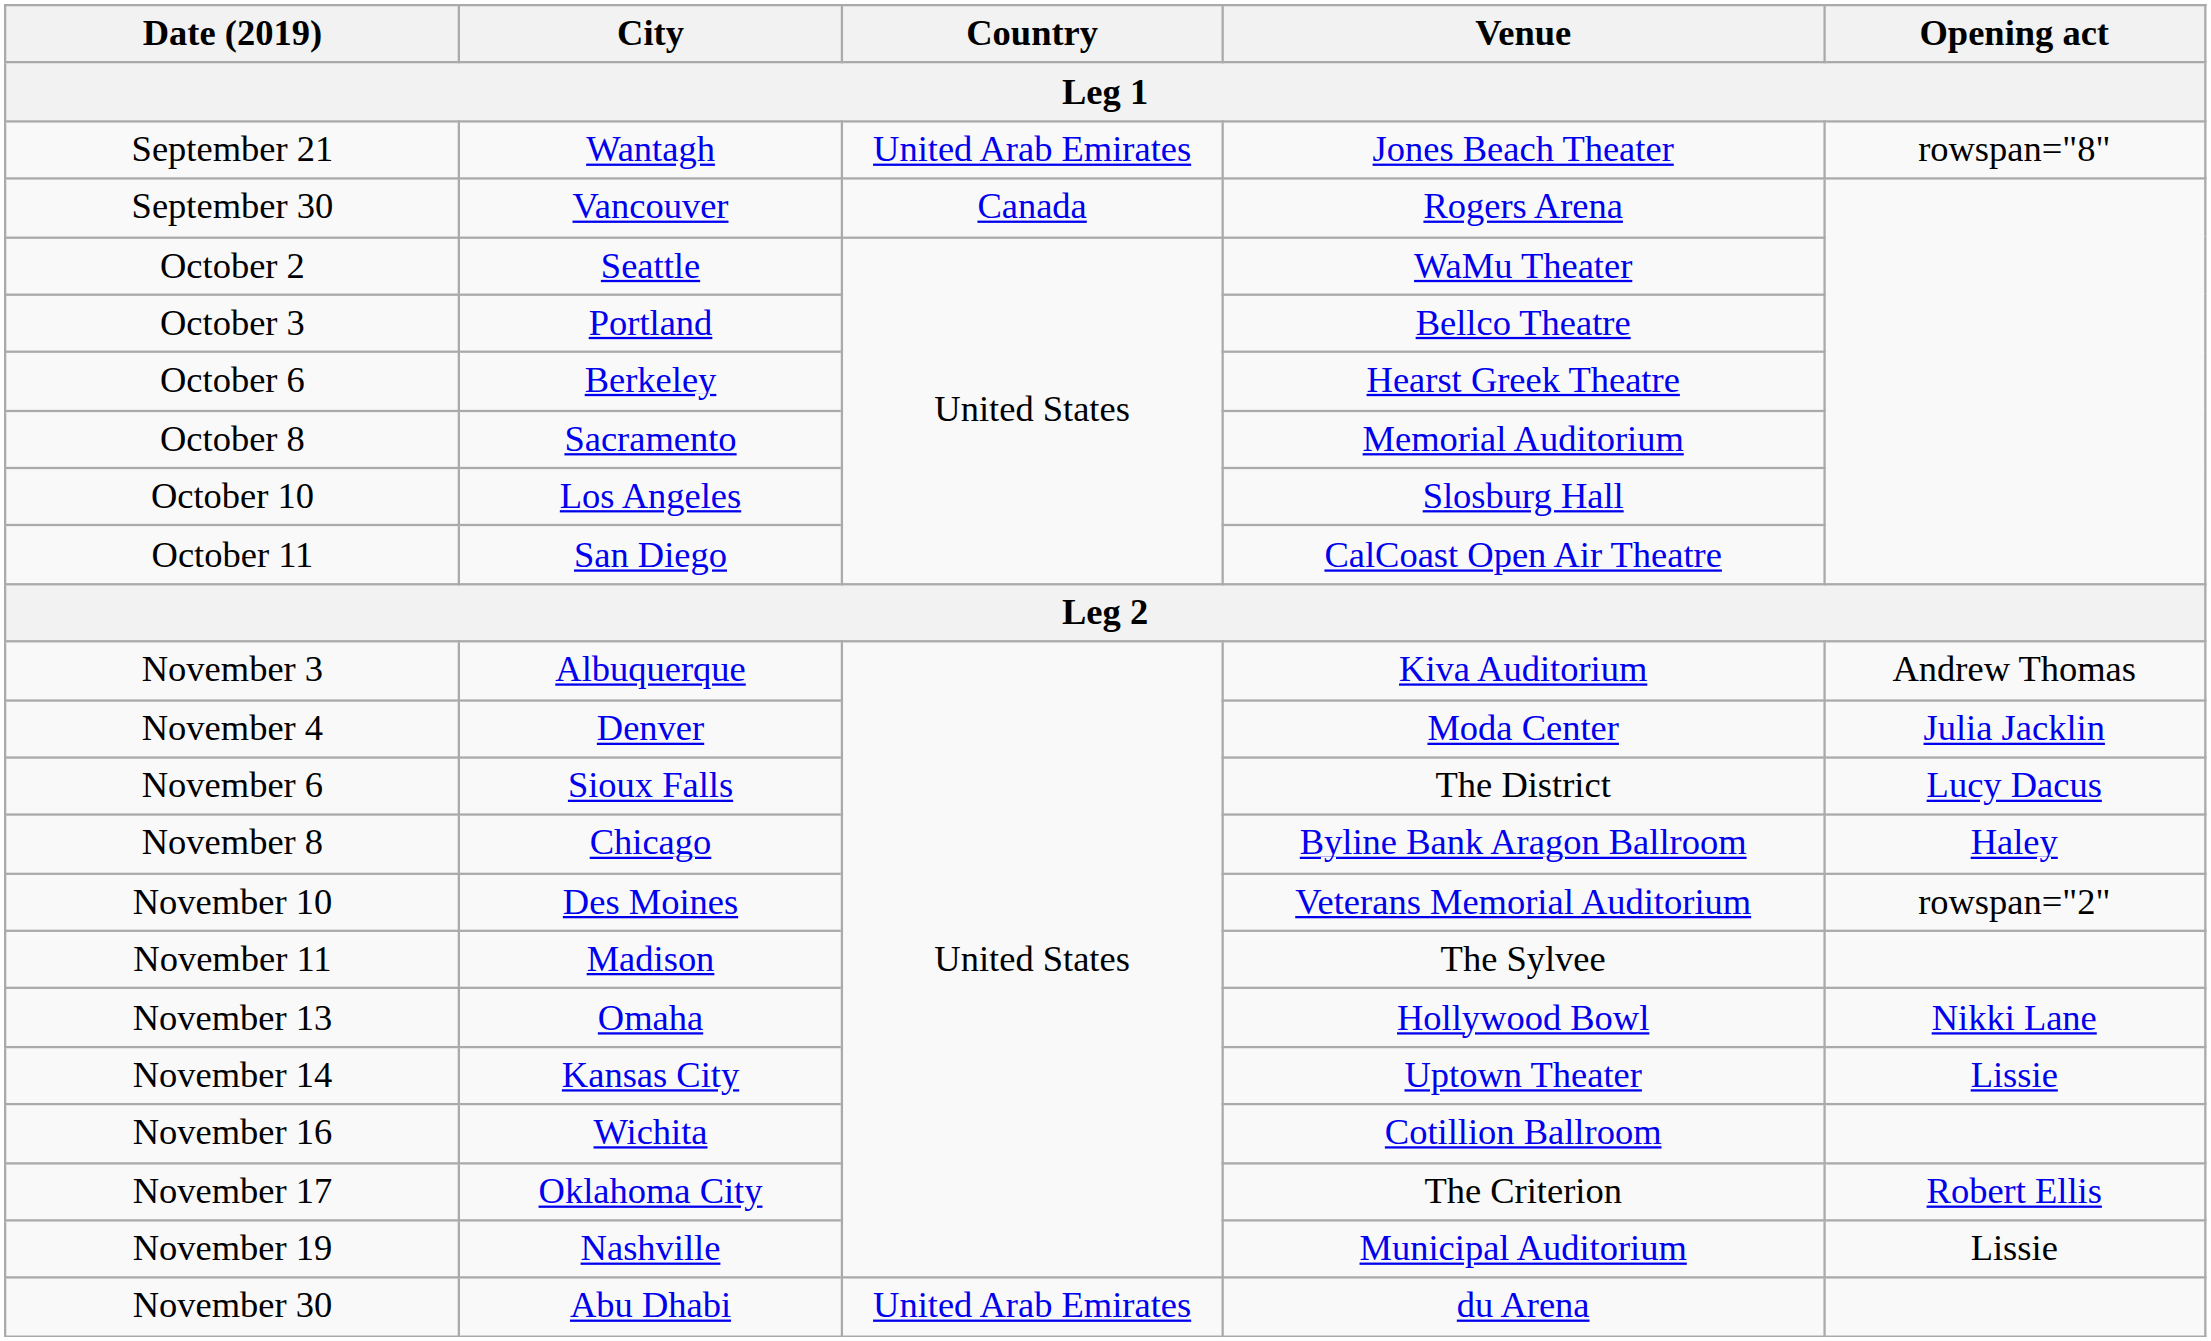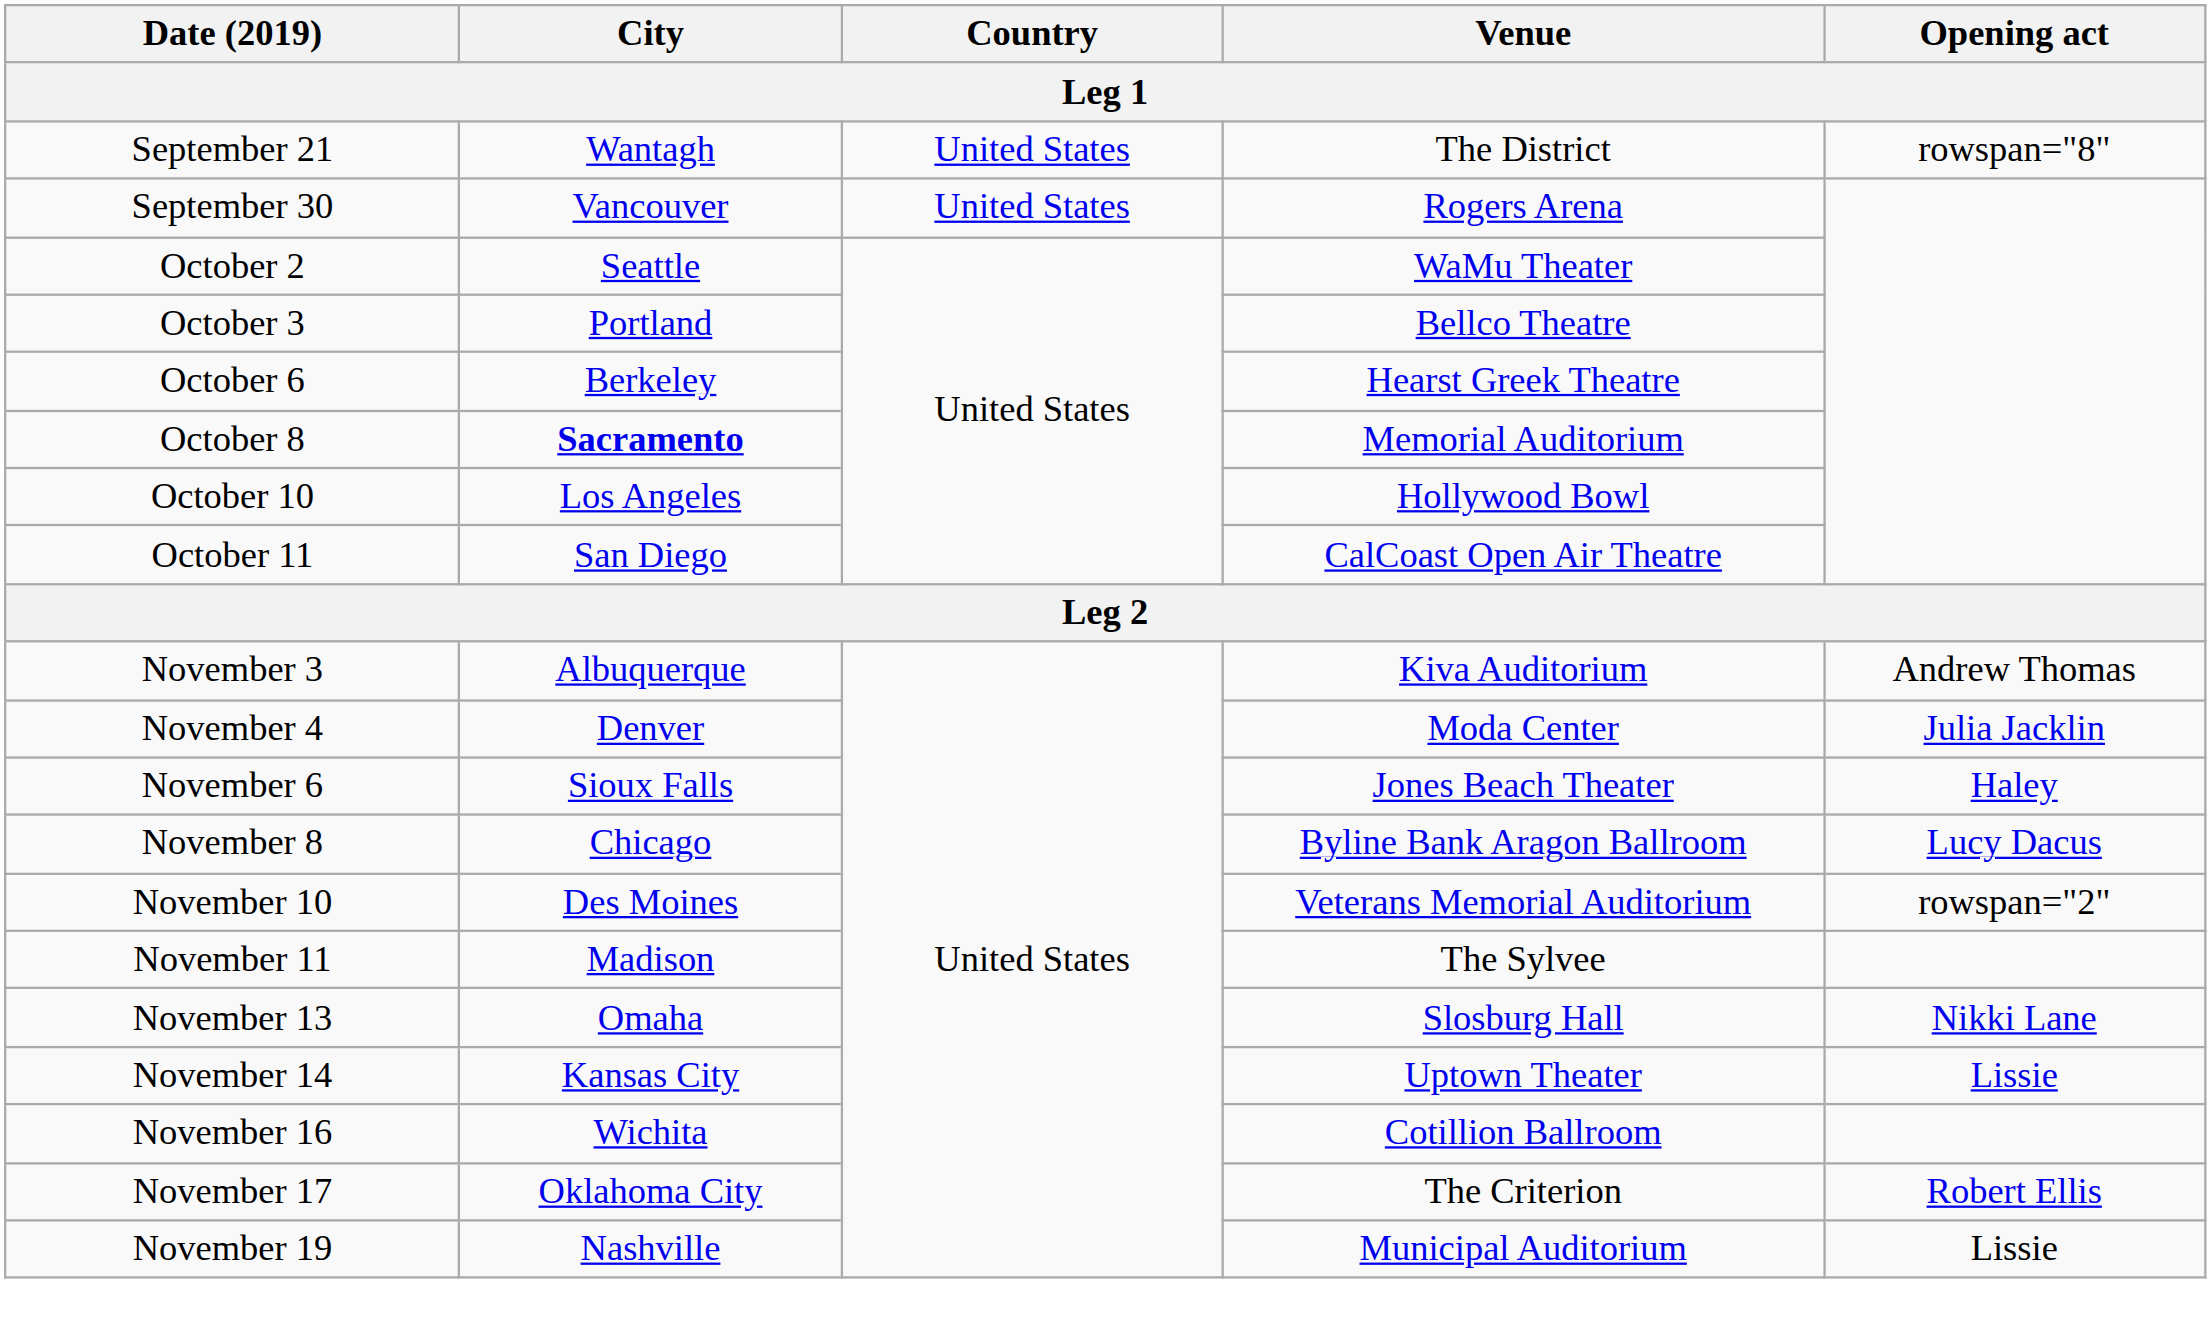(1032, 149) United Arab Emirates -> (1032, 149) United States
(1523, 149) Jones Beach Theater -> (1523, 149) The District
(1032, 206) Canada -> (1032, 206) United States
(651, 438) normal -> (651, 438) bold
(1523, 496) Slosburg Hall -> (1523, 496) Hollywood Bowl
(1523, 785) The District -> (1523, 785) Jones Beach Theater
(2014, 785) Lucy Dacus -> (2014, 785) Haley
(2014, 843) Haley -> (2014, 843) Lucy Dacus
(1523, 1016) Hollywood Bowl -> (1523, 1016) Slosburg Hall
- row: (232, 1306)
